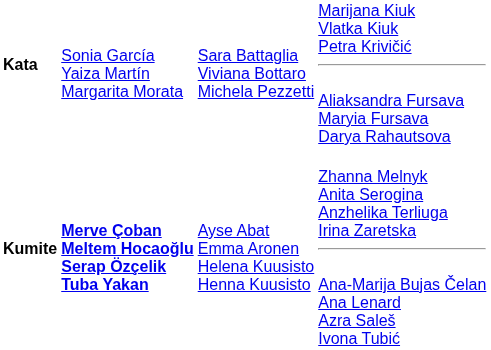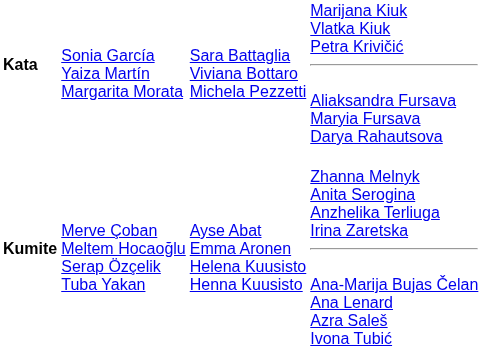(127, 258) bold -> (123, 258) normal
